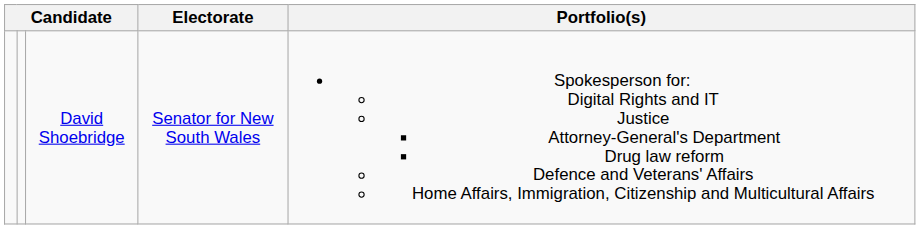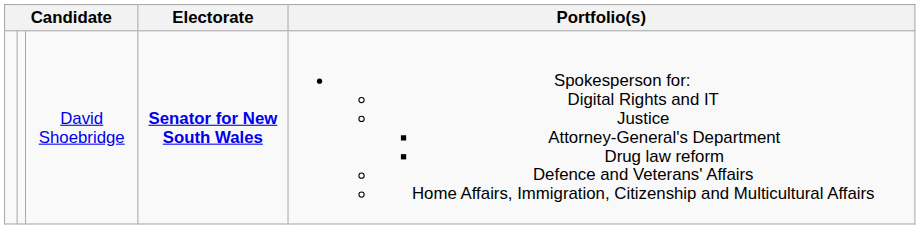(213, 127) normal -> (213, 127) bold
